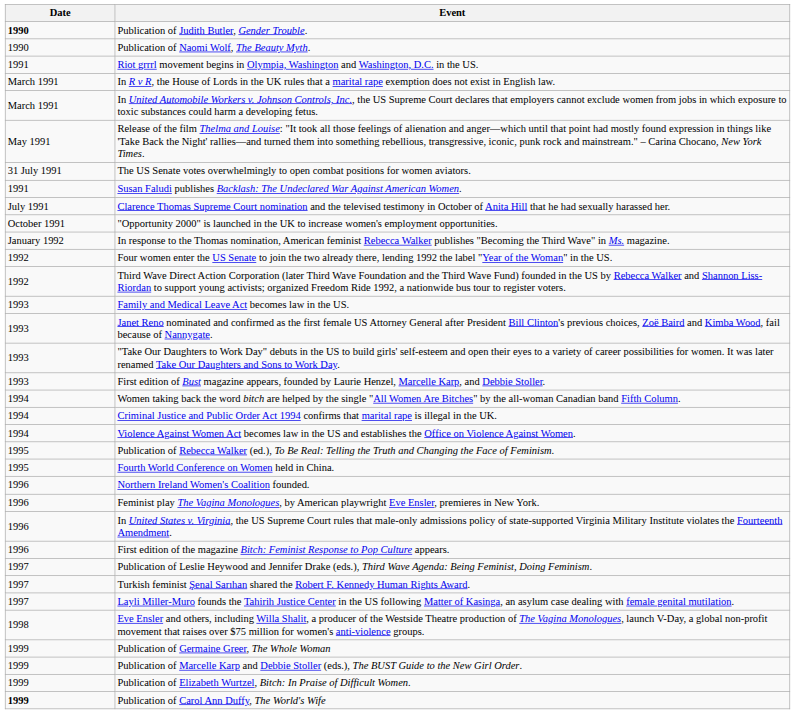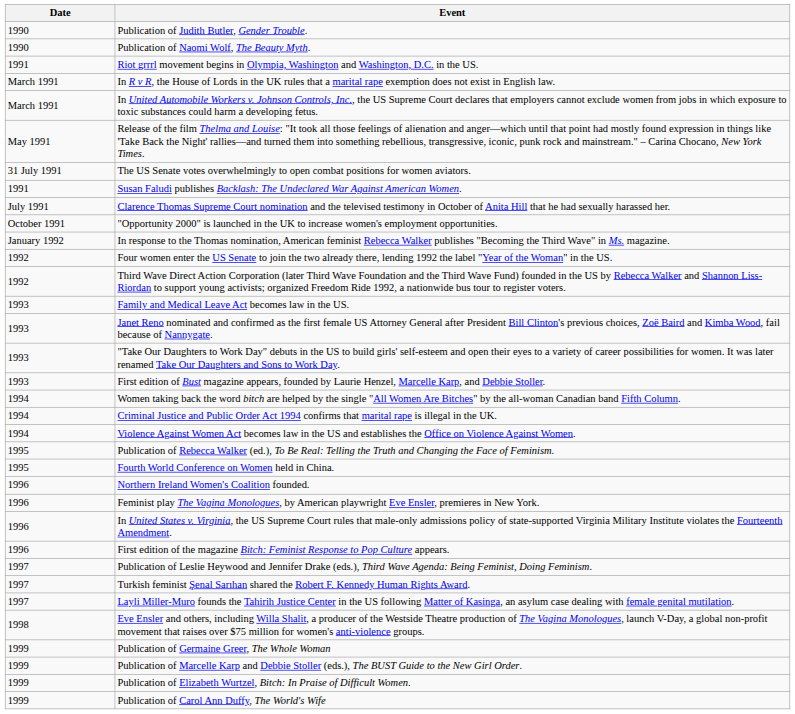(18, 30) bold -> (18, 30) normal
(18, 700) bold -> (18, 700) normal
